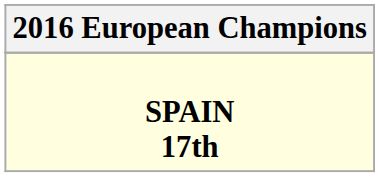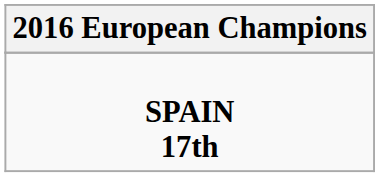(190, 128) lightyellow background -> (190, 128) no background
